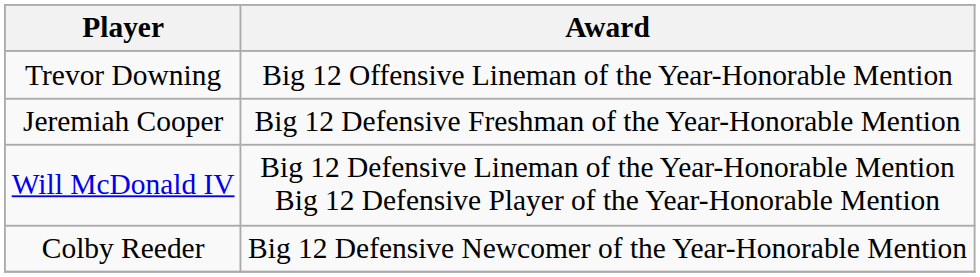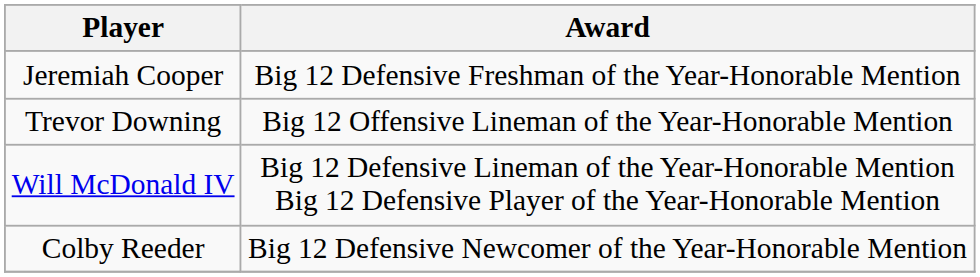rows swapped: (123, 121) <-> (123, 74)
